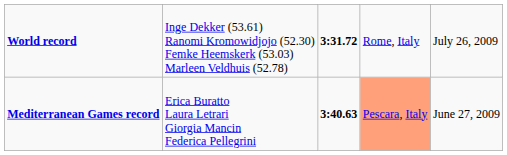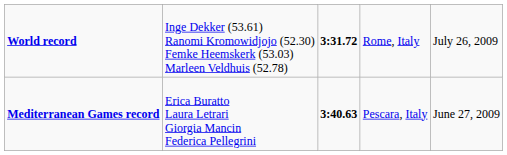(395, 114) lightsalmon background -> (395, 114) no background
